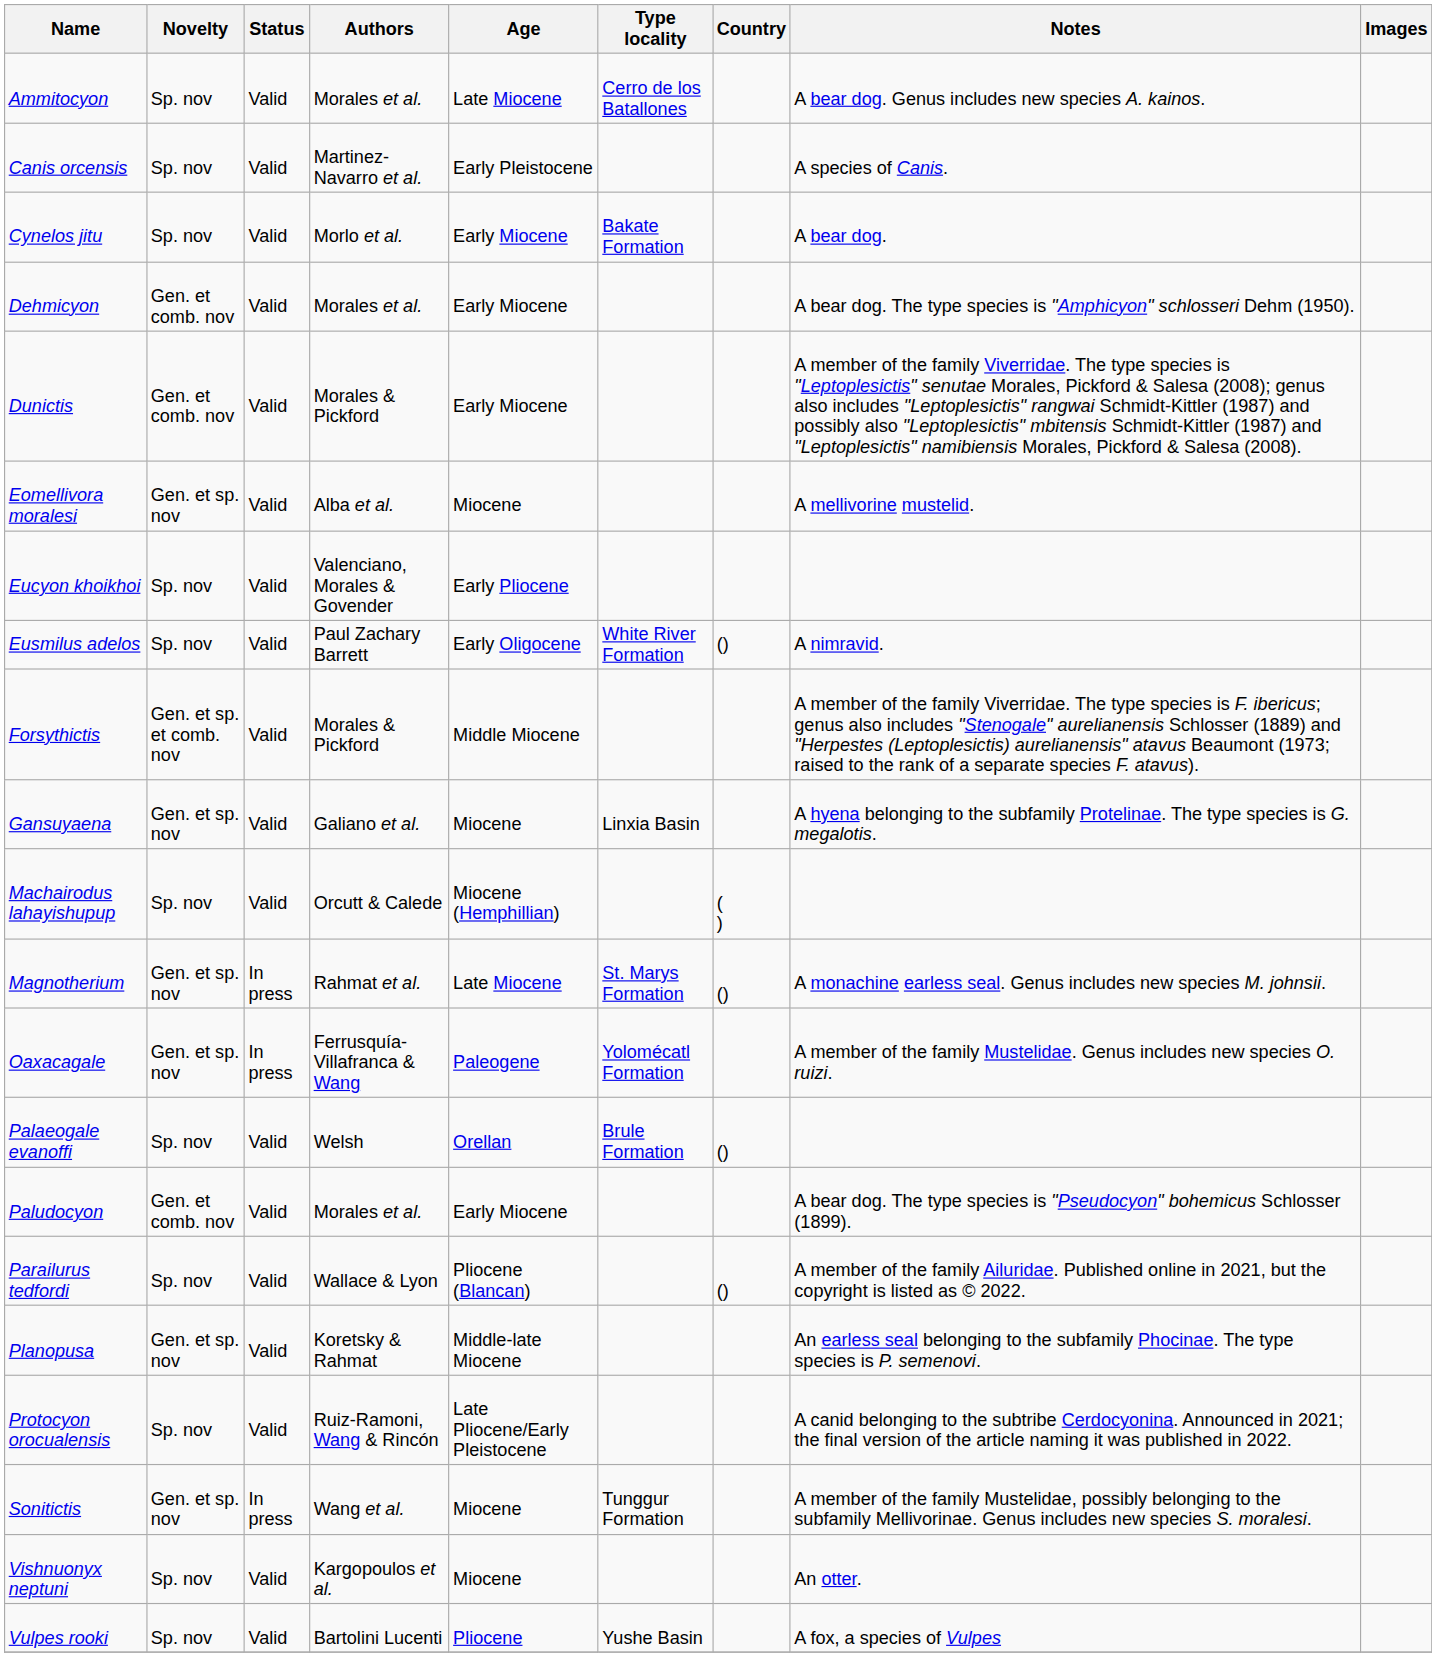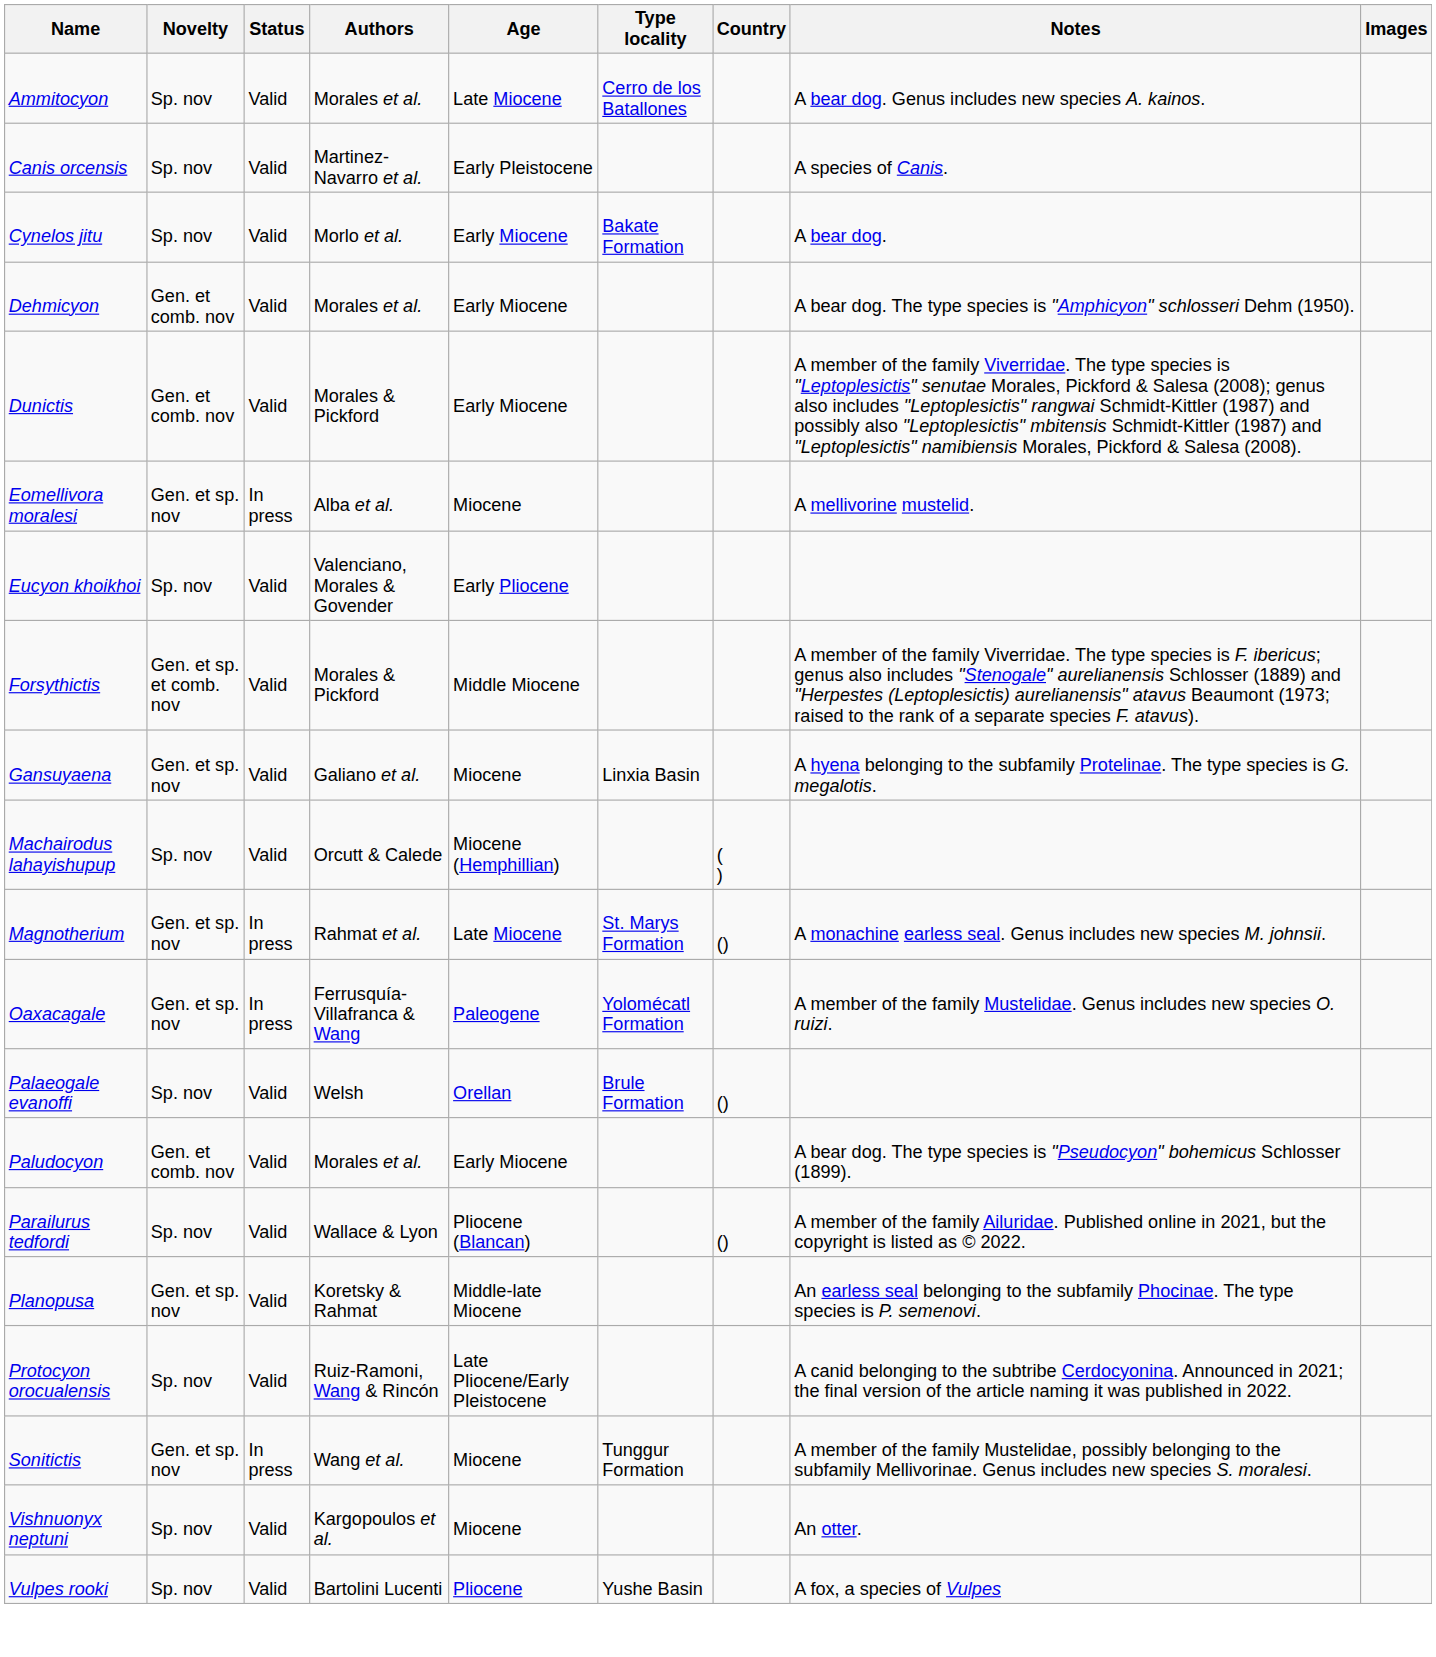(268, 506) Valid -> (271, 506) In press
- row: (75, 644)
